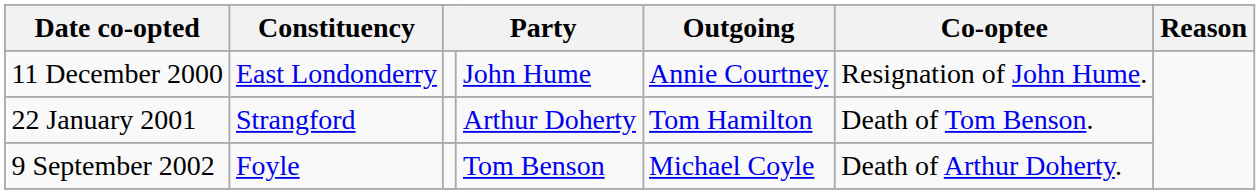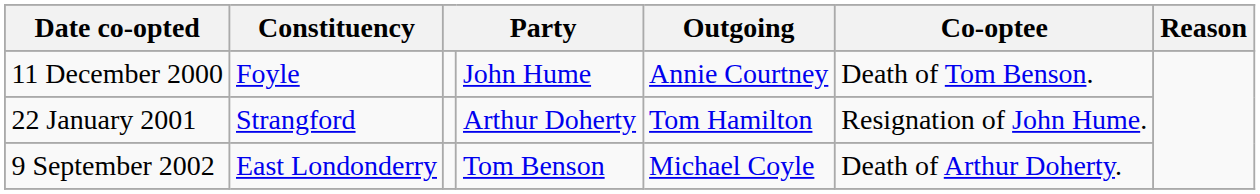(337, 73) East Londonderry -> (268, 73) Foyle
(994, 73) Resignation of John Hume. -> (967, 73) Death of Tom Benson.
(967, 119) Death of Tom Benson. -> (994, 119) Resignation of John Hume.
(268, 166) Foyle -> (337, 166) East Londonderry
